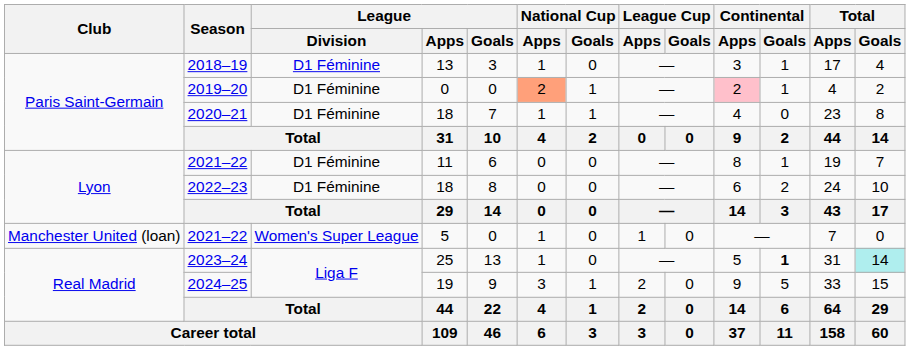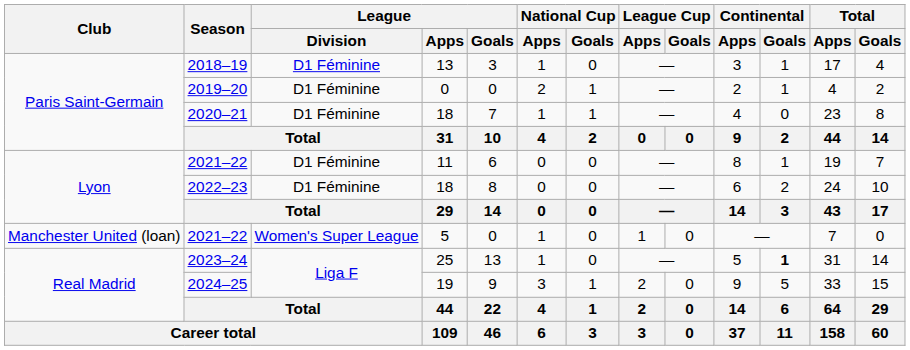(542, 89) lightsalmon background -> (542, 89) no background
(737, 89) pink background -> (737, 89) no background
(880, 260) paleturquoise background -> (880, 260) no background
